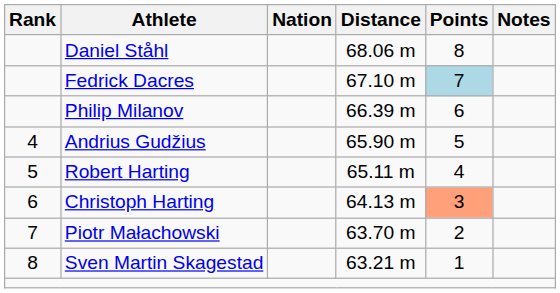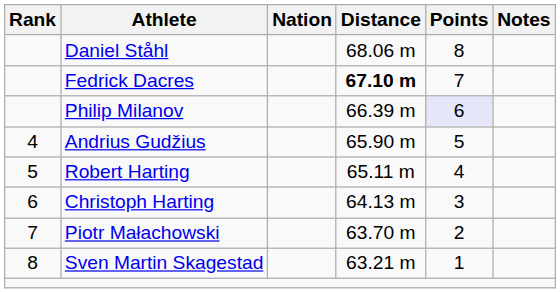(381, 80) normal -> (381, 80) bold
(459, 80) lightblue background -> (459, 80) no background
(459, 111) no background -> (459, 111) lavender background
(459, 202) lightsalmon background -> (459, 202) no background
